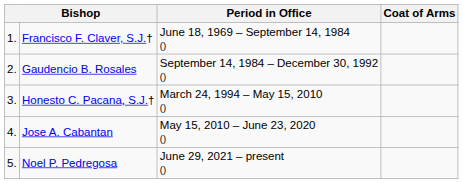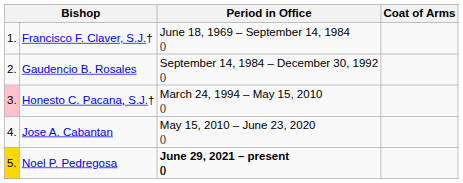(12, 100) no background -> (12, 100) pink background
(12, 163) no background -> (12, 163) gold background
(222, 163) normal -> (224, 163) bold
